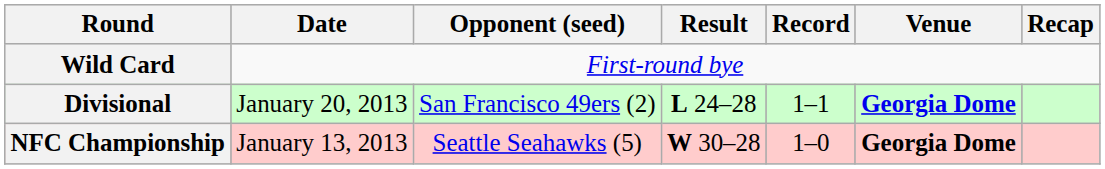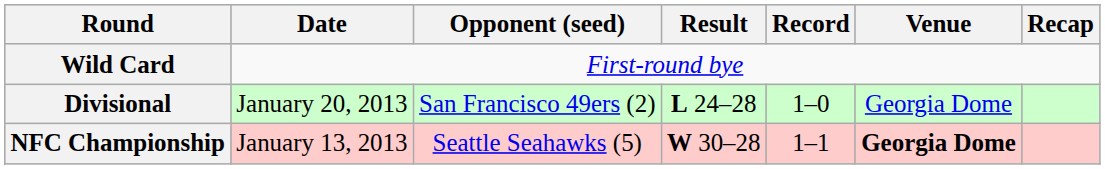(811, 103) 1–1 -> (811, 103) 1–0
(938, 103) bold -> (938, 103) normal
(811, 143) 1–0 -> (811, 143) 1–1
